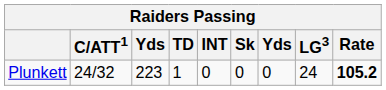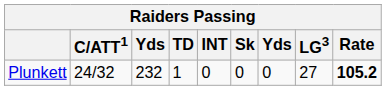(149, 72) 223 -> (149, 72) 232
(308, 72) 24 -> (308, 72) 27
